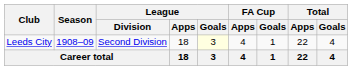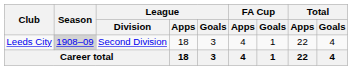(75, 42) no background -> (75, 42) lightgrey background
(213, 42) lightyellow background -> (213, 42) no background
